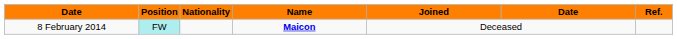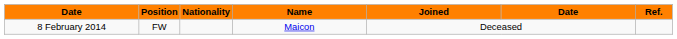(159, 27) paleturquoise background -> (159, 27) no background
(299, 27) bold -> (299, 27) normal
